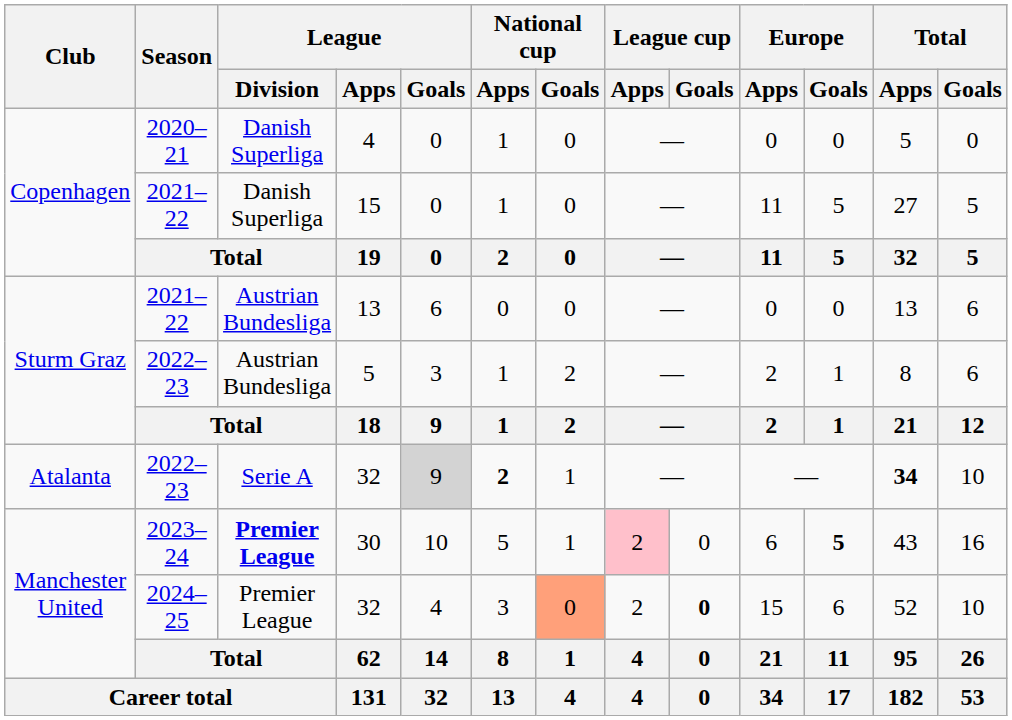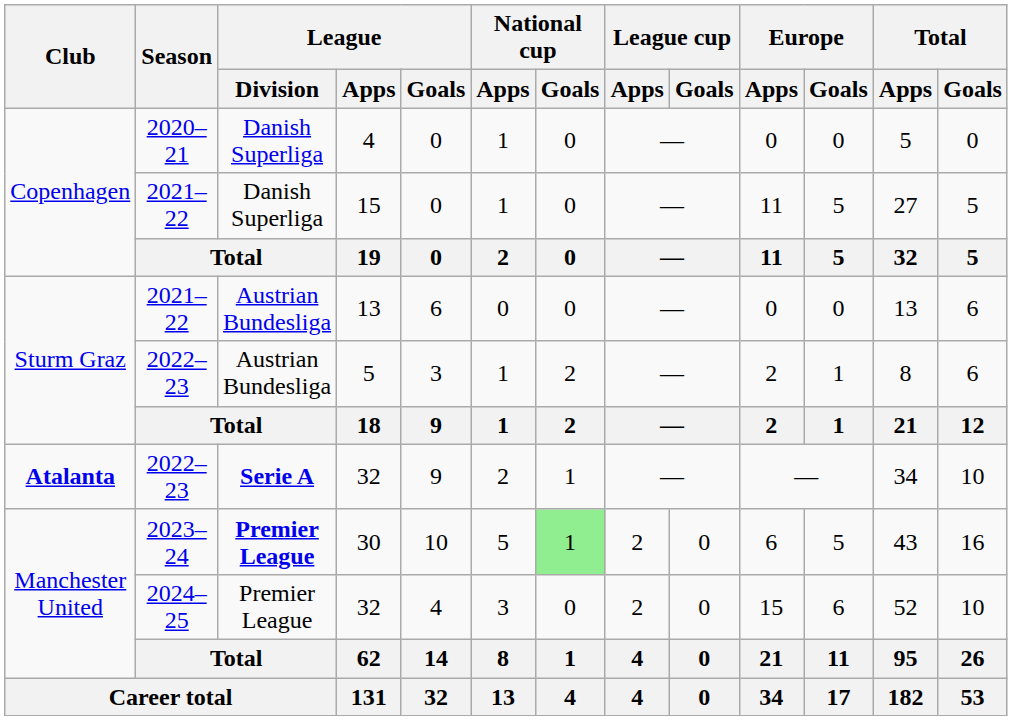(70, 476) normal -> (70, 476) bold
(277, 476) normal -> (277, 476) bold
(436, 476) lightgrey background -> (436, 476) no background
(503, 476) bold -> (503, 476) normal
(906, 476) bold -> (906, 476) normal
(570, 541) no background -> (570, 541) lightgreen background
(637, 541) pink background -> (637, 541) no background
(838, 541) bold -> (838, 541) normal
(570, 606) lightsalmon background -> (570, 606) no background
(704, 606) bold -> (704, 606) normal
